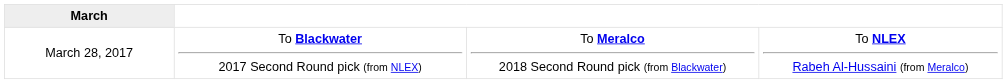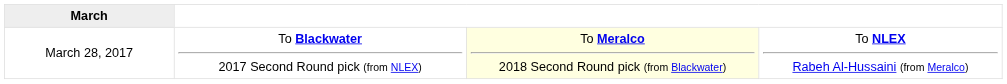(613, 53) no background -> (613, 53) lightyellow background
